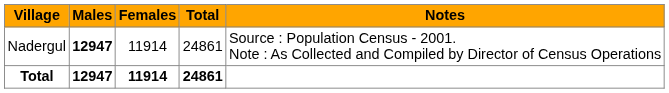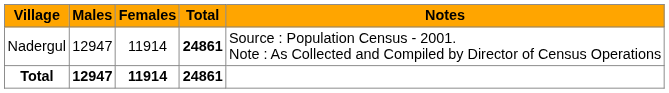(92, 46) bold -> (92, 46) normal
(203, 46) normal -> (203, 46) bold
